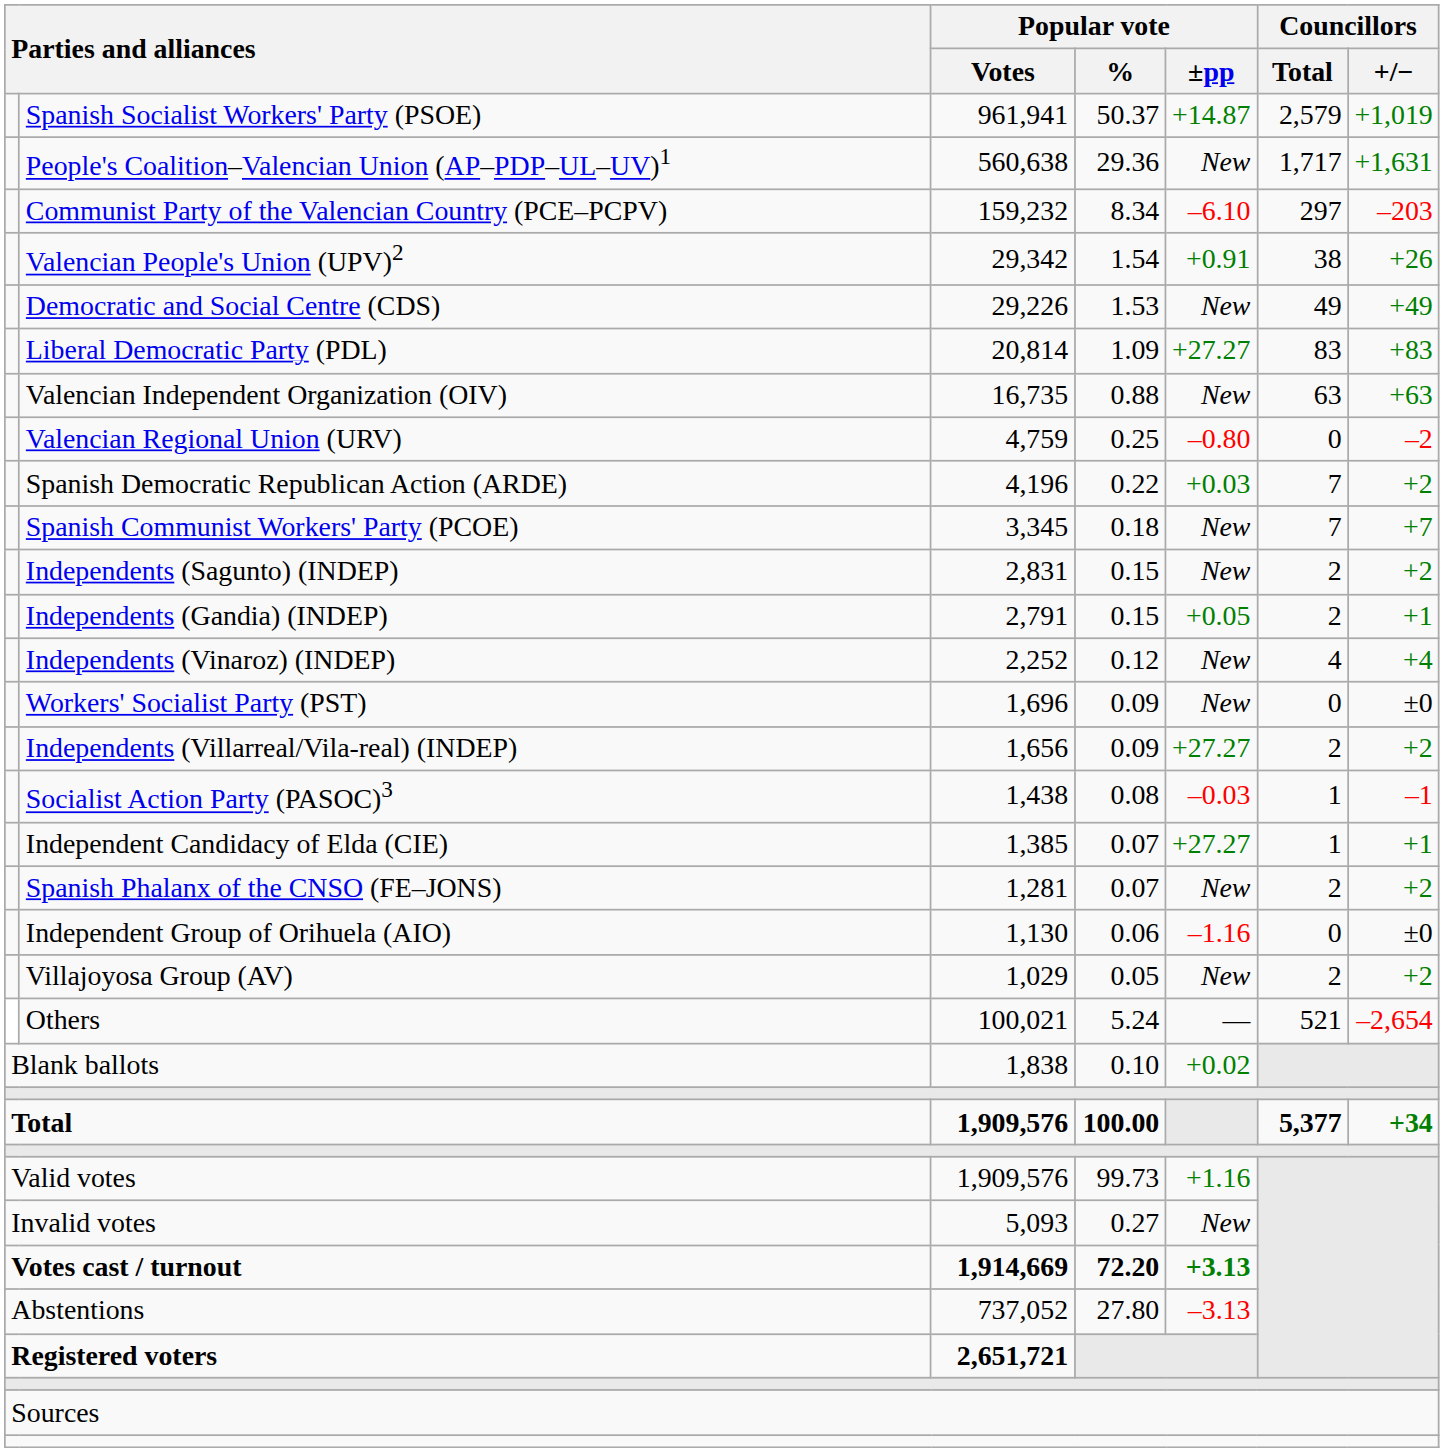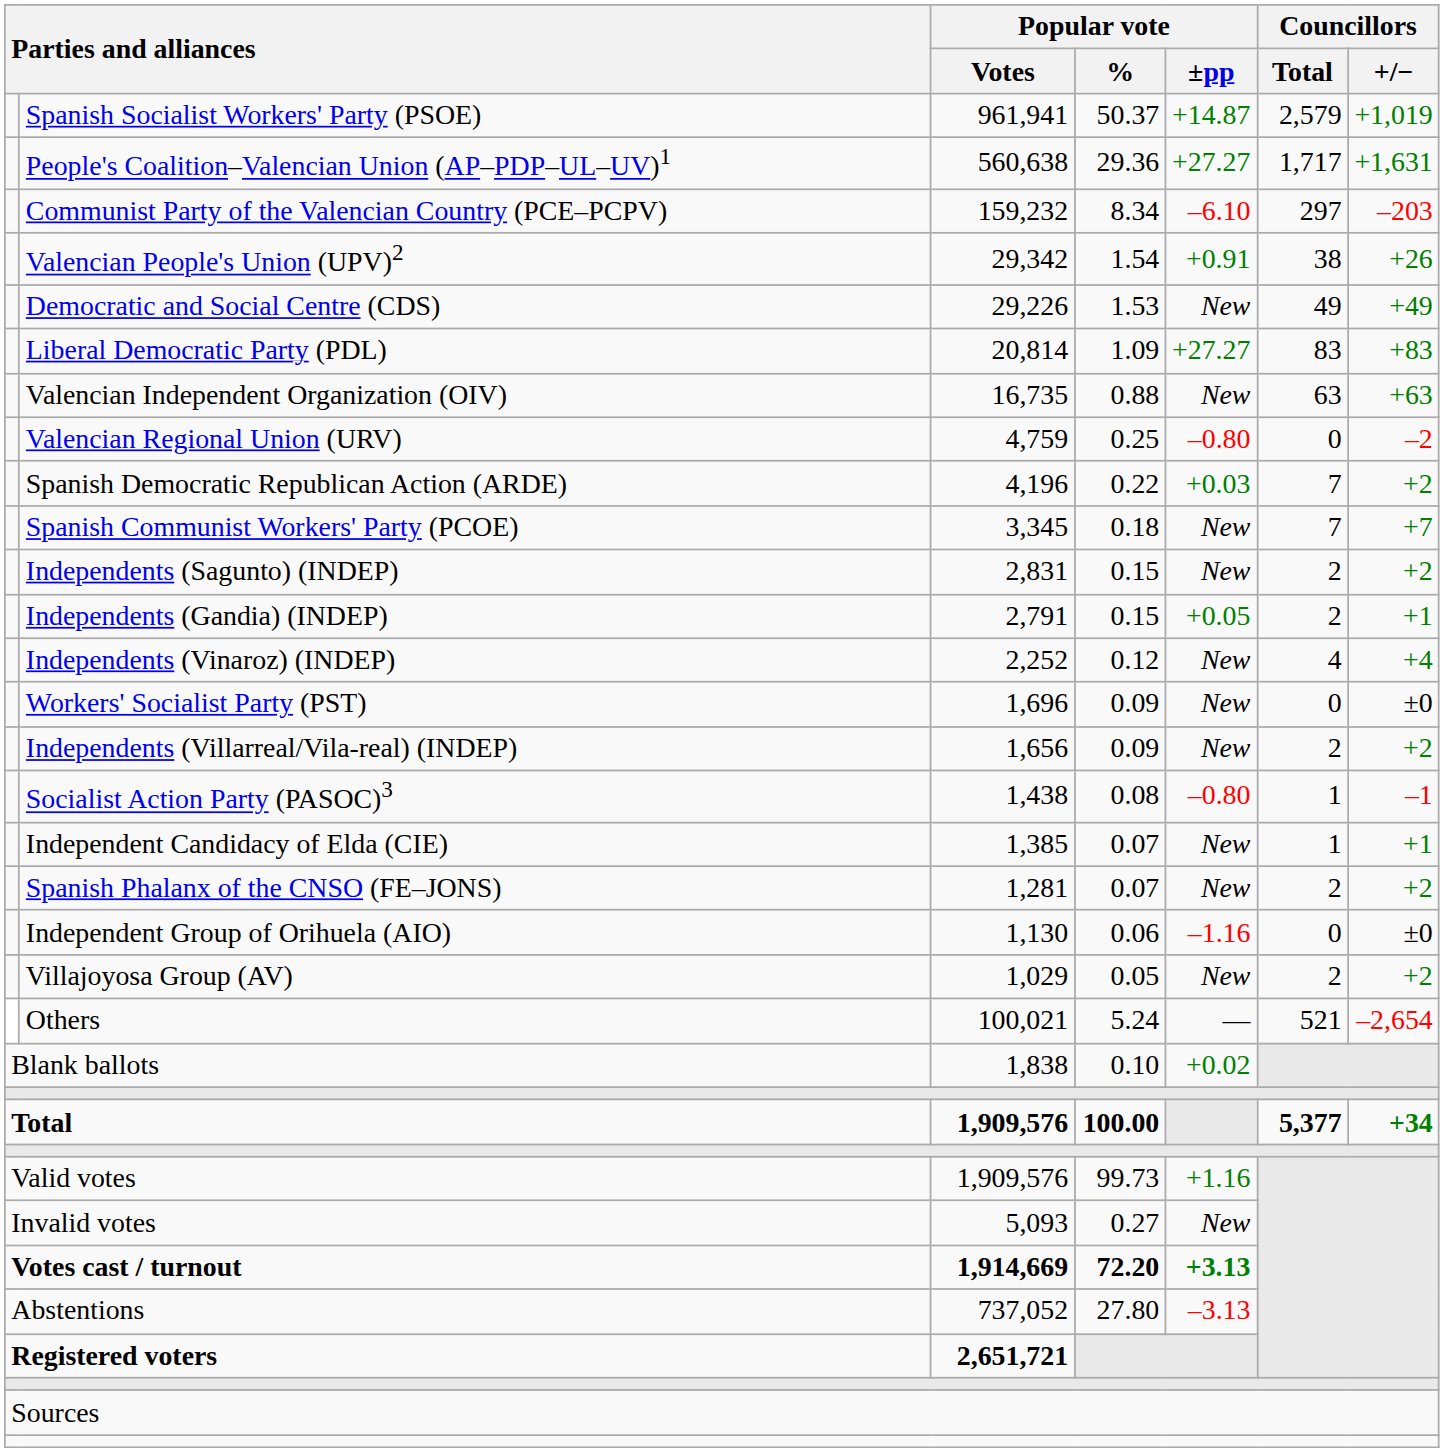(1226, 162) New -> (1211, 162) +27.27
(1211, 748) +27.27 -> (1226, 748) New
(1219, 795) –0.03 -> (1219, 795) –0.80
(1211, 843) +27.27 -> (1226, 843) New
